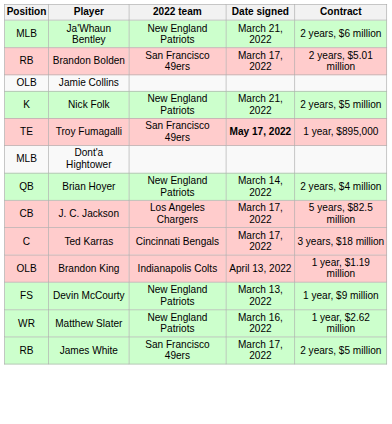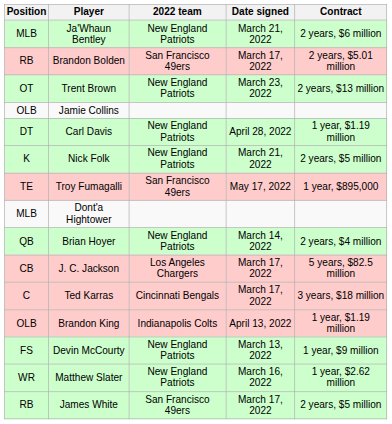+ row: (89, 88)
+ row: (89, 132)
(260, 132) bold -> (260, 186) normal
